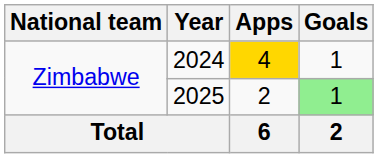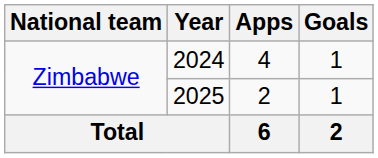(264, 59) gold background -> (264, 59) no background
(336, 96) lightgreen background -> (336, 96) no background
